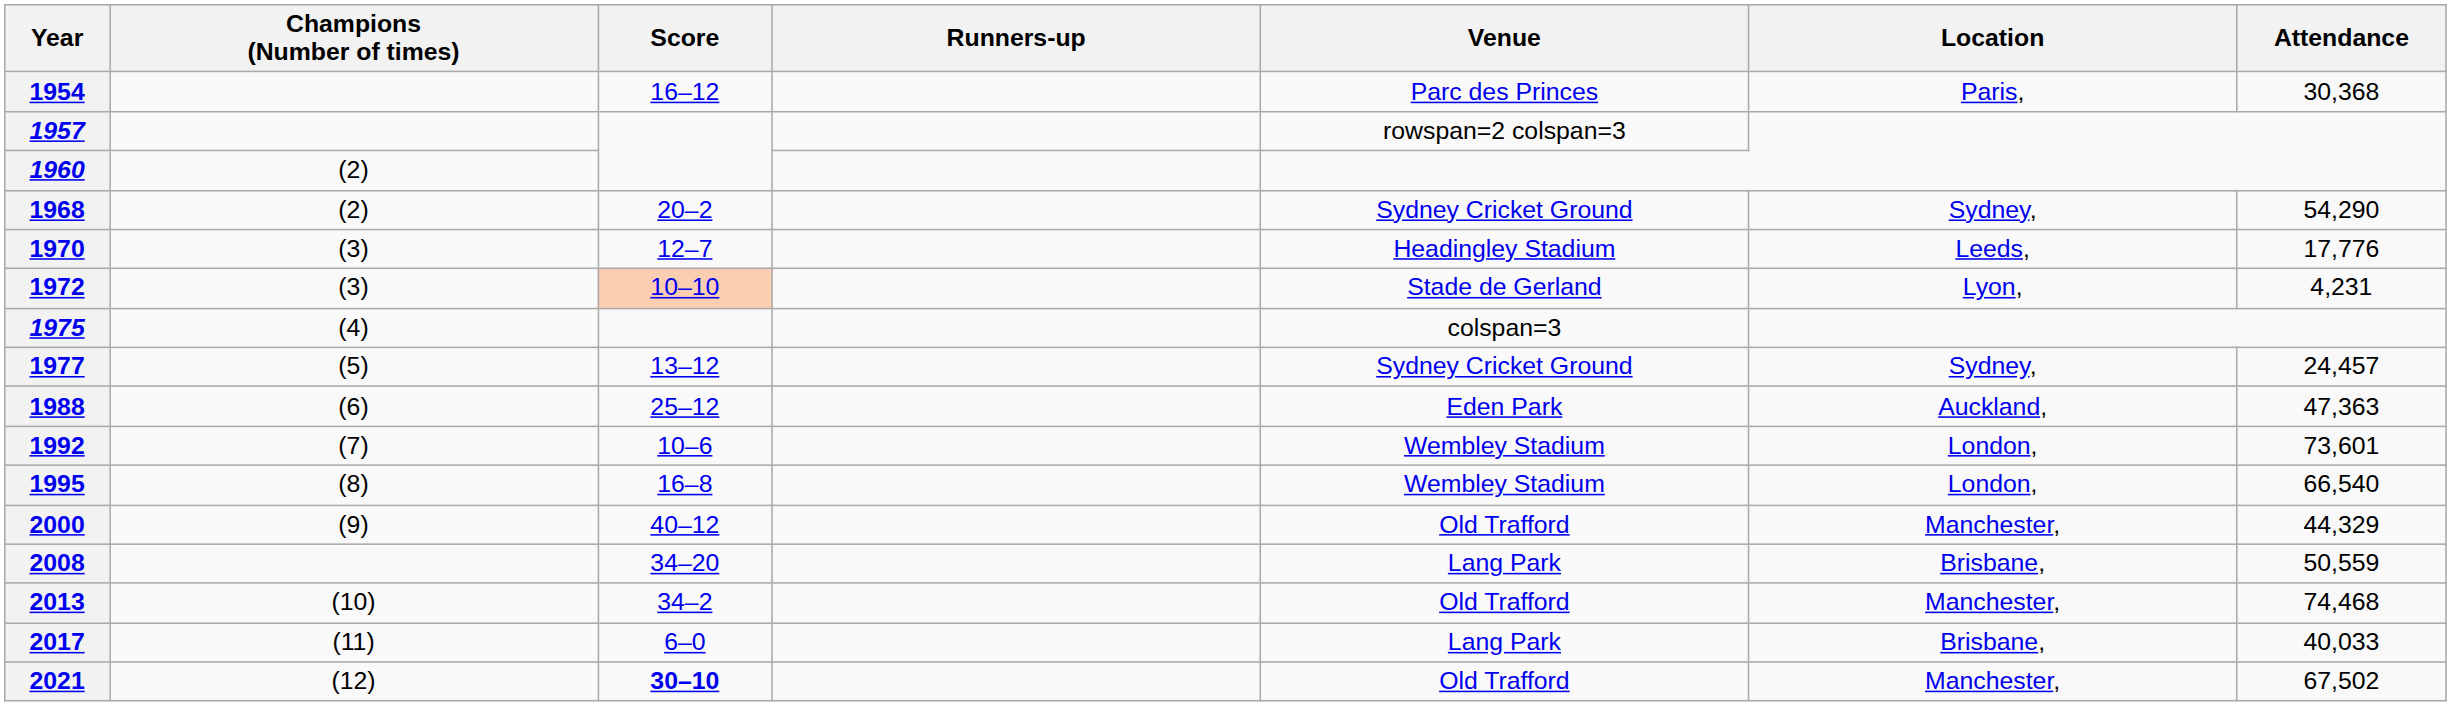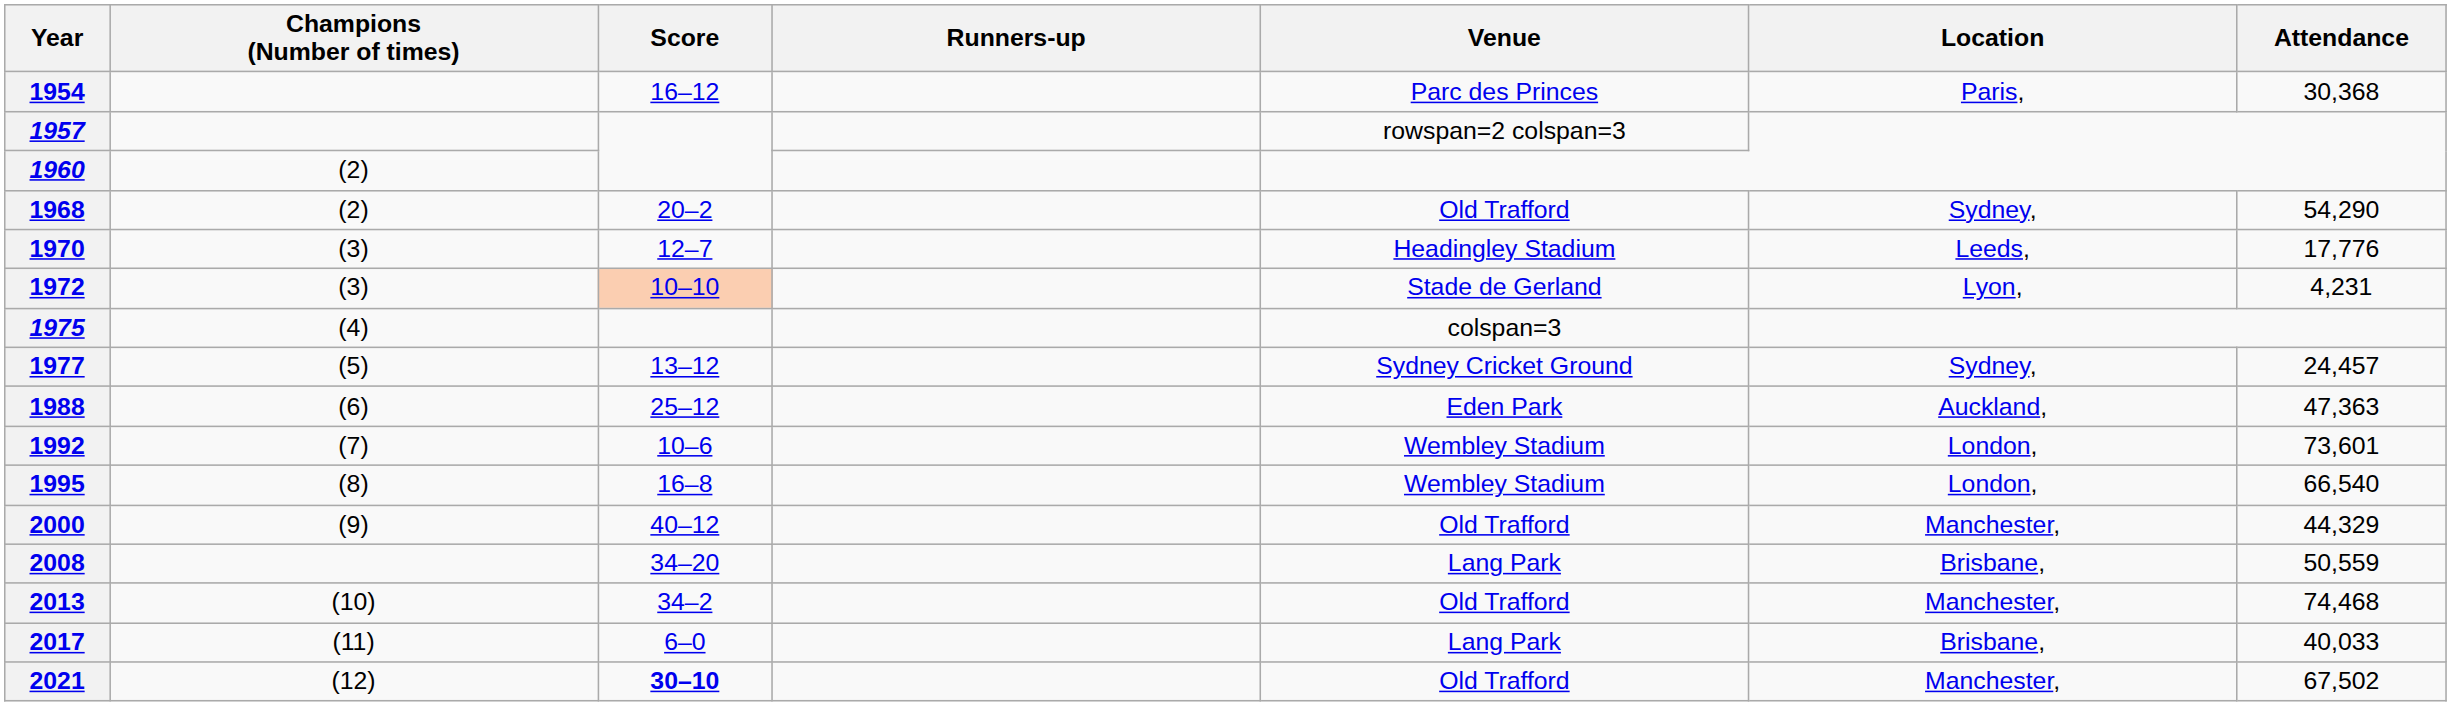(1504, 209) Sydney Cricket Ground -> (1504, 209) Old Trafford
